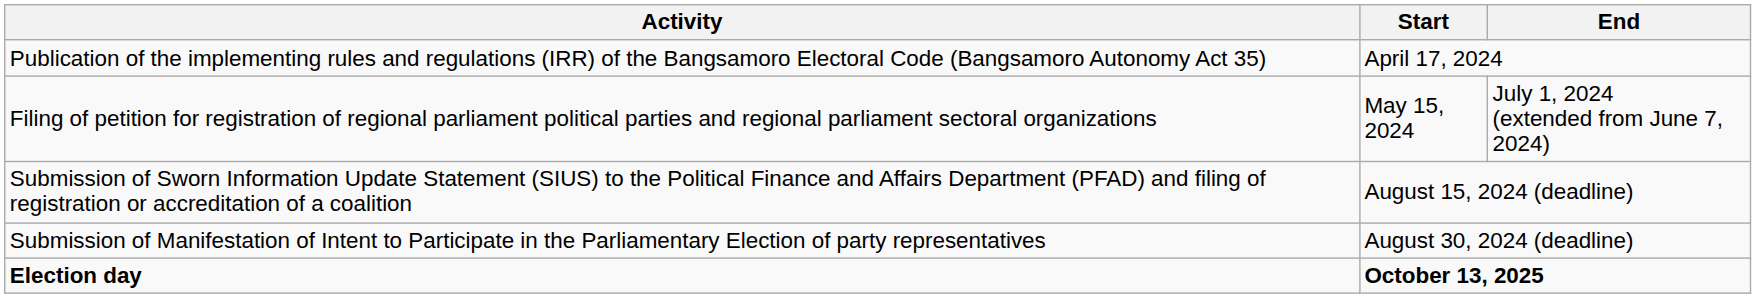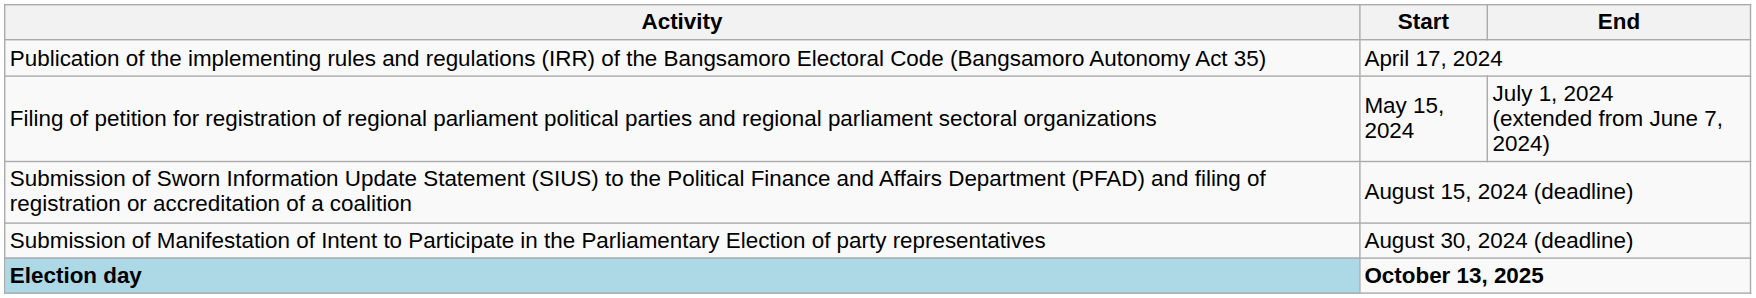(76, 275) no background -> (76, 275) lightblue background
